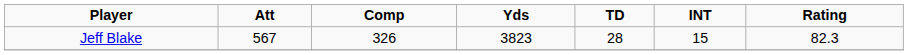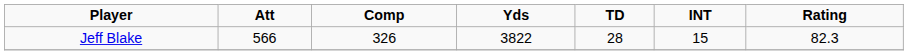(265, 38) 567 -> (265, 38) 566
(516, 38) 3823 -> (516, 38) 3822
